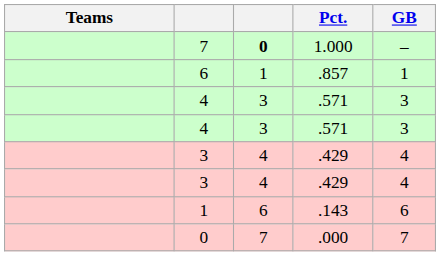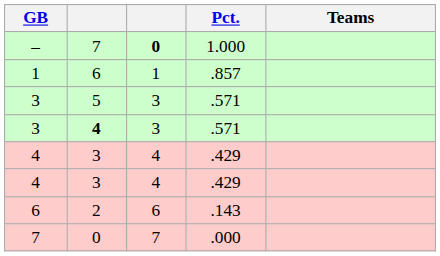columns swapped: (89, 18) <-> (404, 18)
(204, 100) 4 -> (96, 100) 5
(204, 127) normal -> (96, 127) bold
(204, 210) 1 -> (96, 210) 2
